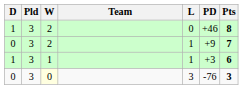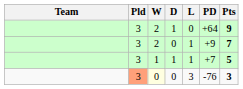columns swapped: (120, 12) <-> (13, 12)
(210, 28) +46 -> (210, 28) +64
(229, 28) 8 -> (229, 28) 9
(210, 60) +3 -> (210, 60) +7
(229, 60) 6 -> (229, 60) 5
(31, 76) no background -> (138, 76) lightsalmon background
